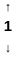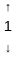(8, 26) bold -> (8, 26) normal
